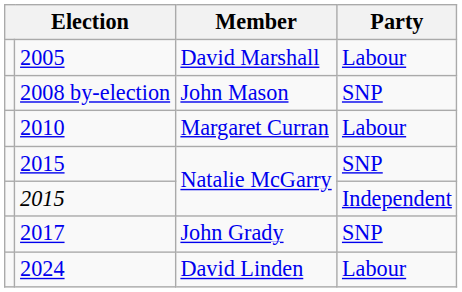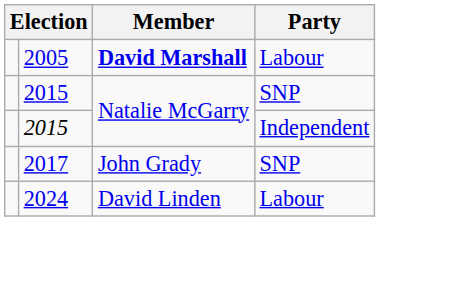(250, 57) normal -> (172, 57) bold
- row: (95, 92)
- row: (42, 127)
